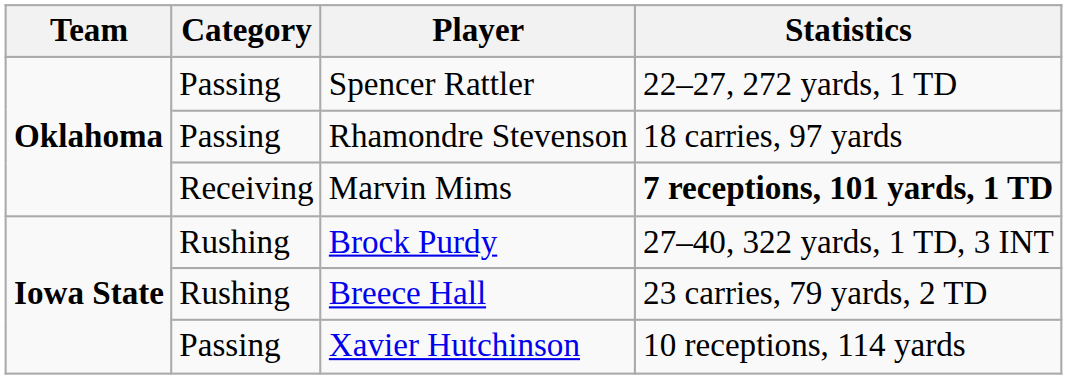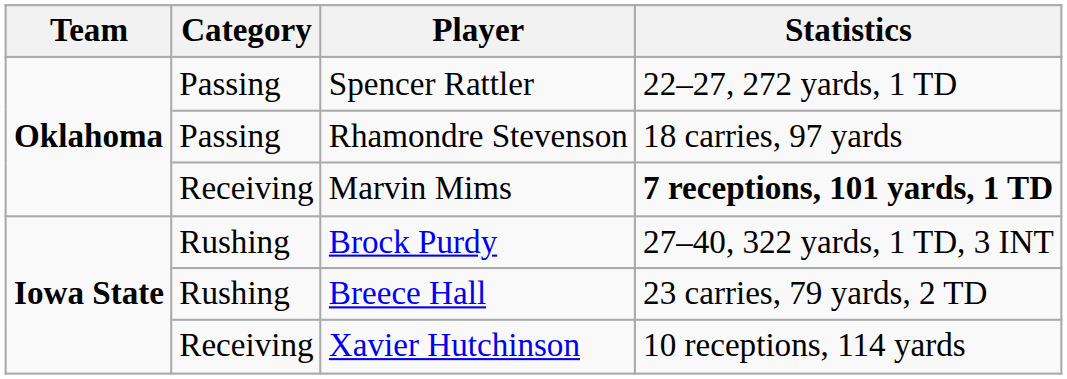(230, 346) Passing -> (246, 346) Receiving
